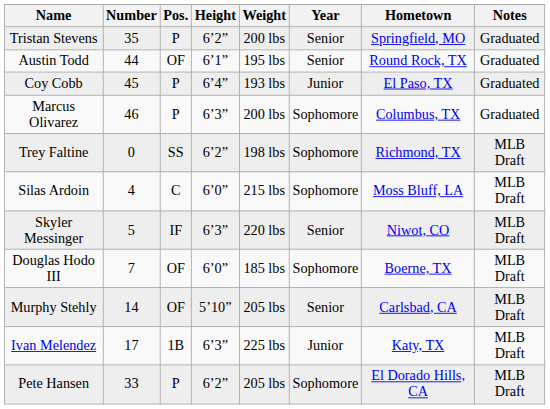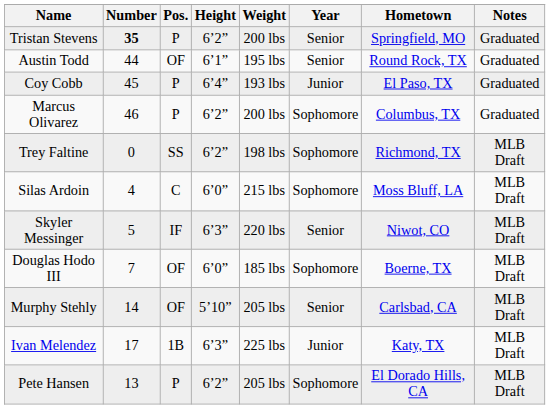(131, 38) normal -> (131, 38) bold
(215, 114) 6’3” -> (215, 114) 6’2”
(131, 384) 33 -> (131, 384) 13
